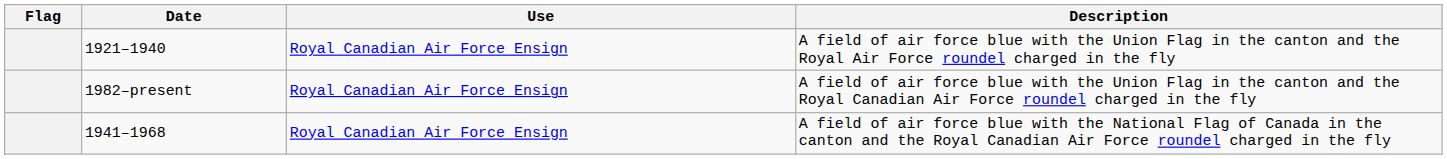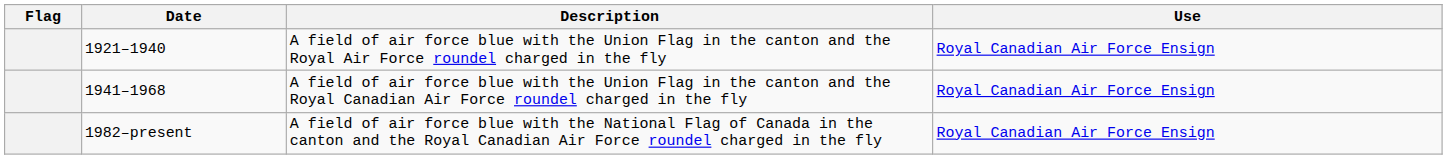columns swapped: (541, 17) <-> (1119, 17)
(139, 91) 1982–present -> (125, 91) 1941–1968
(125, 133) 1941–1968 -> (139, 133) 1982–present
